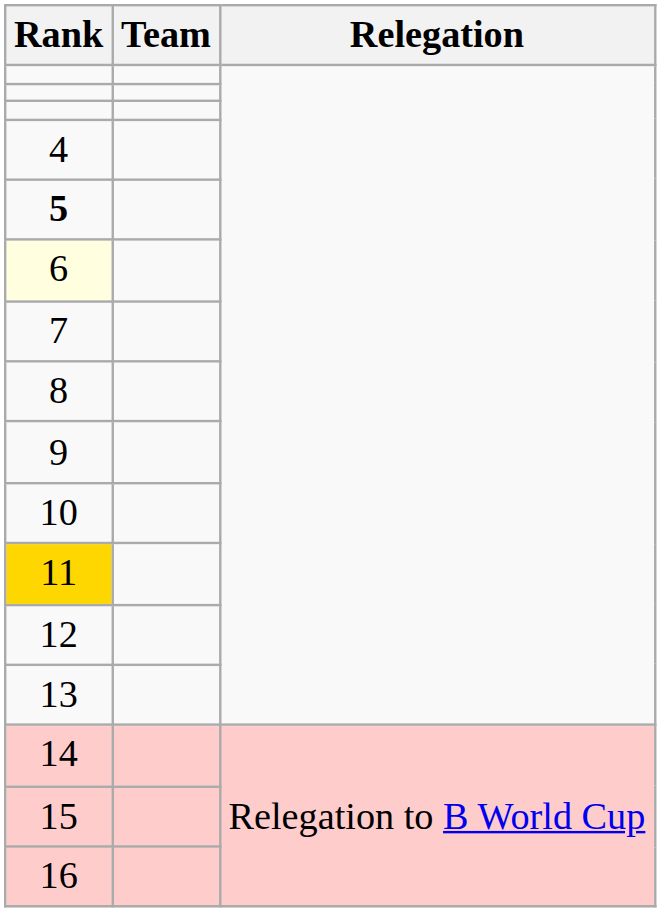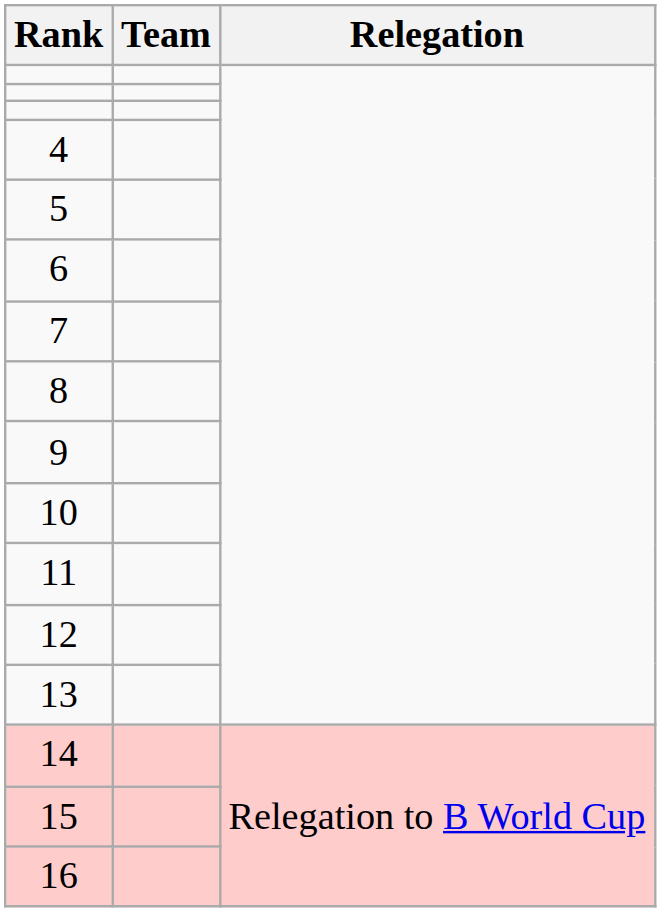(59, 208) bold -> (59, 208) normal
(59, 269) lightyellow background -> (59, 269) no background
(59, 572) gold background -> (59, 572) no background
